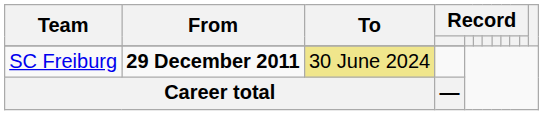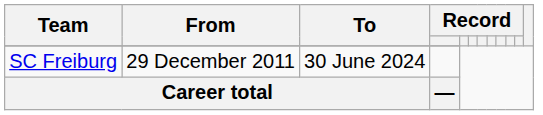(213, 61) bold -> (211, 61) normal
(370, 61) khaki background -> (365, 61) no background
